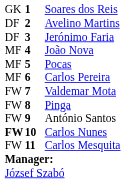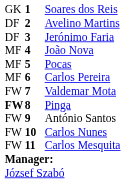(13, 105) normal -> (14, 105) bold
(14, 132) bold -> (13, 132) normal
